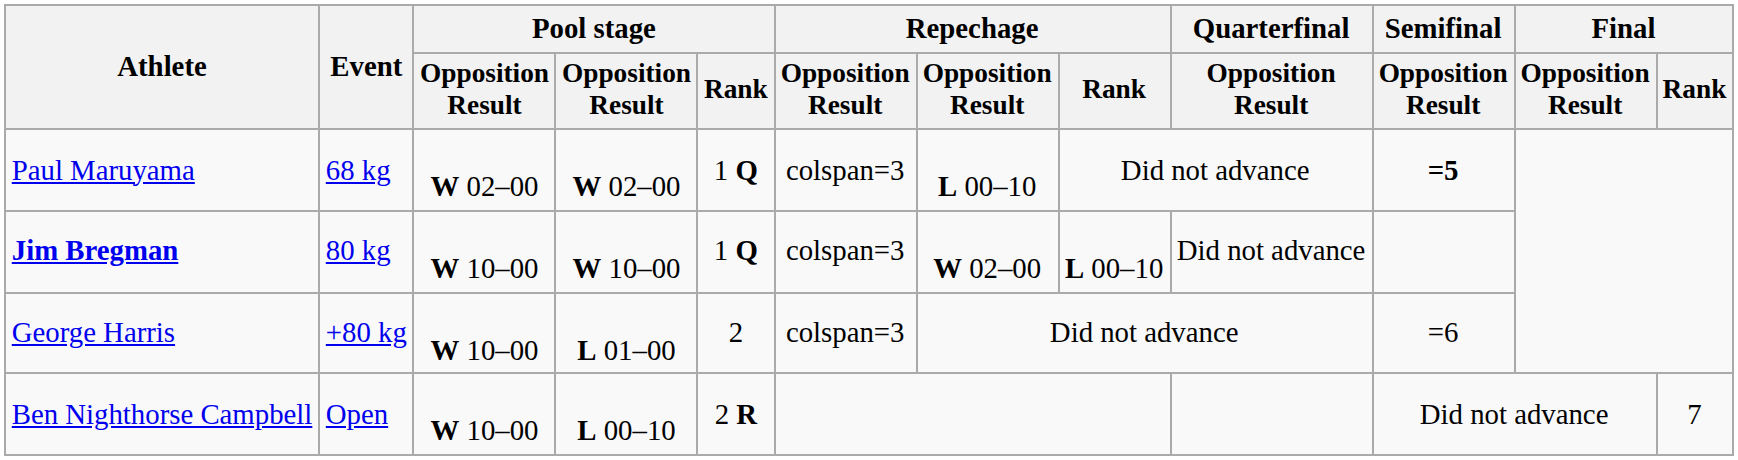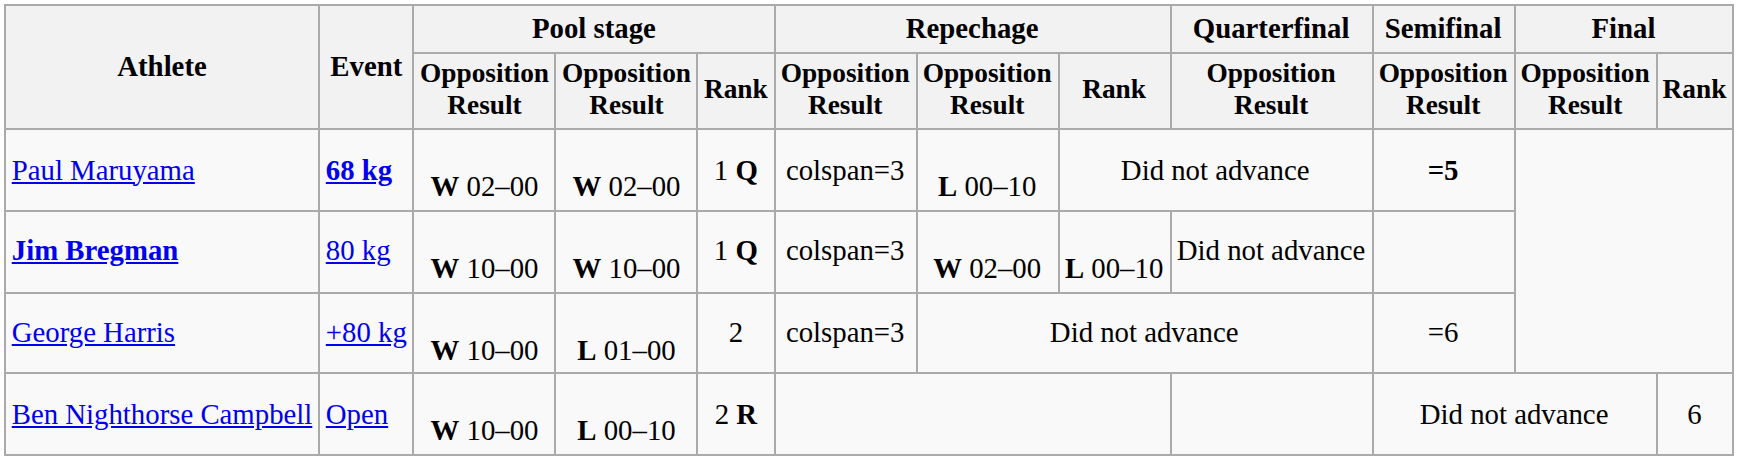(358, 170) normal -> (359, 170) bold
(1694, 414) 7 -> (1694, 414) 6
